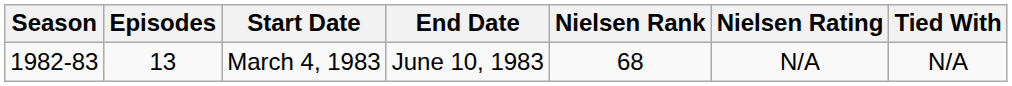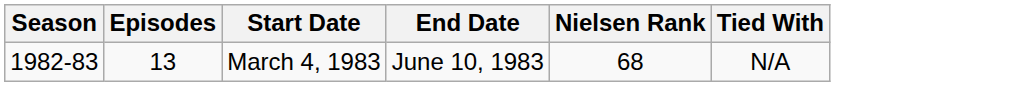- column: (800, 23)
